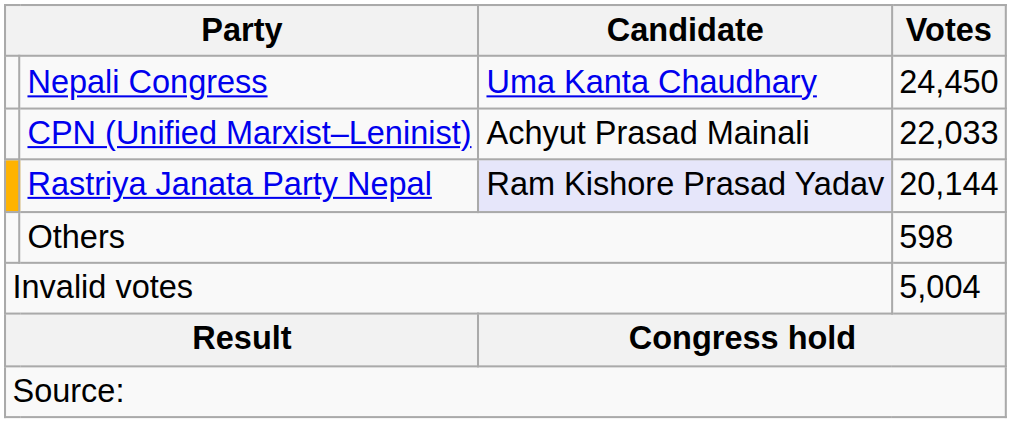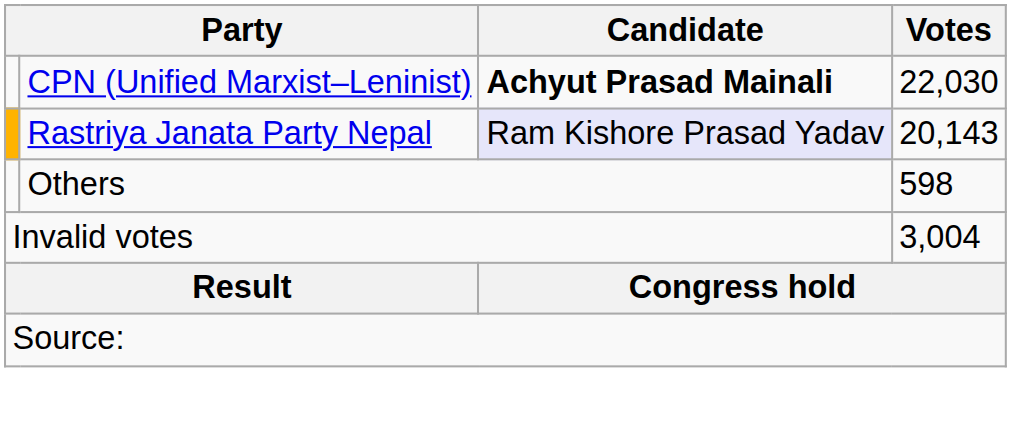- row: (148, 81)
(648, 133) normal -> (660, 81) bold
(949, 133) 22,033 -> (949, 81) 22,030
(949, 184) 20,144 -> (949, 133) 20,143
(940, 287) 5,004 -> (940, 236) 3,004
